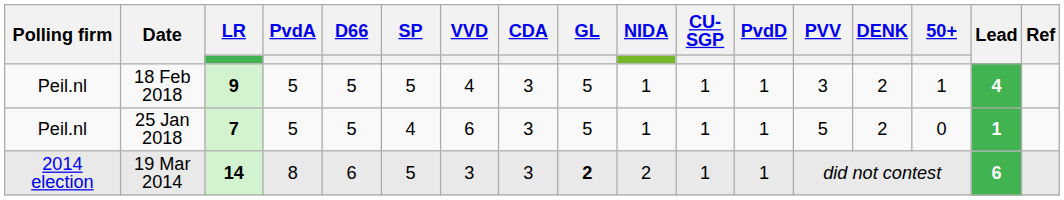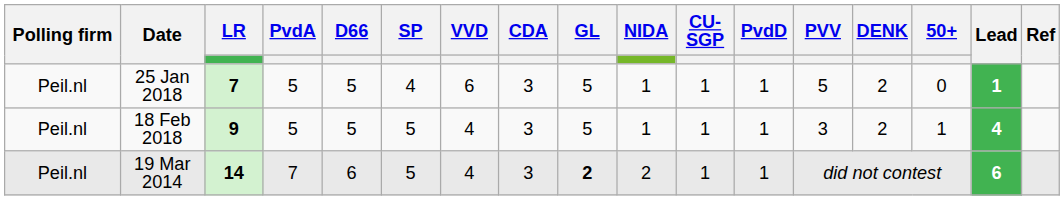rows swapped: (162, 86) <-> (162, 130)
(62, 173) 2014 election -> (62, 173) Peil.nl
(293, 173) 8 -> (293, 173) 7
(469, 173) 3 -> (469, 173) 4
